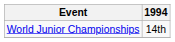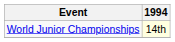(156, 29) no background -> (156, 29) lightyellow background
